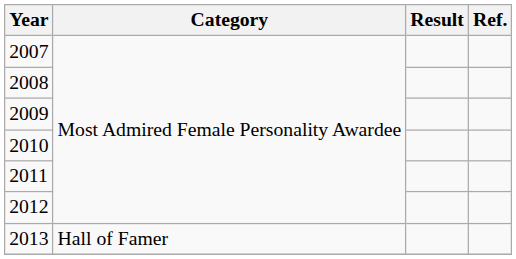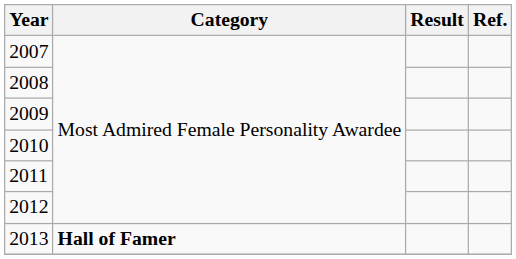(113, 238) normal -> (117, 238) bold
